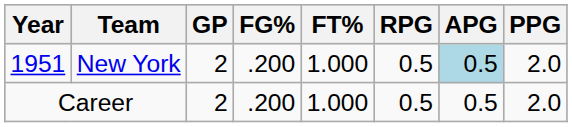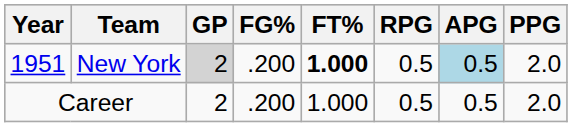(221, 63) no background -> (221, 63) lightgrey background
(337, 63) normal -> (337, 63) bold
